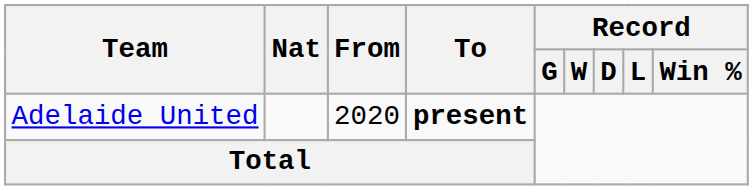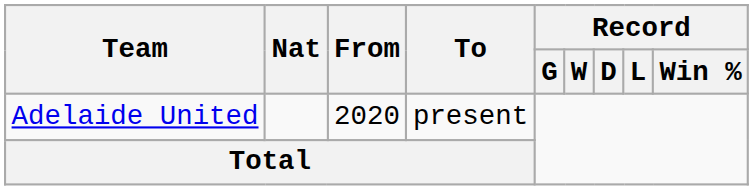(471, 117) bold -> (471, 117) normal
